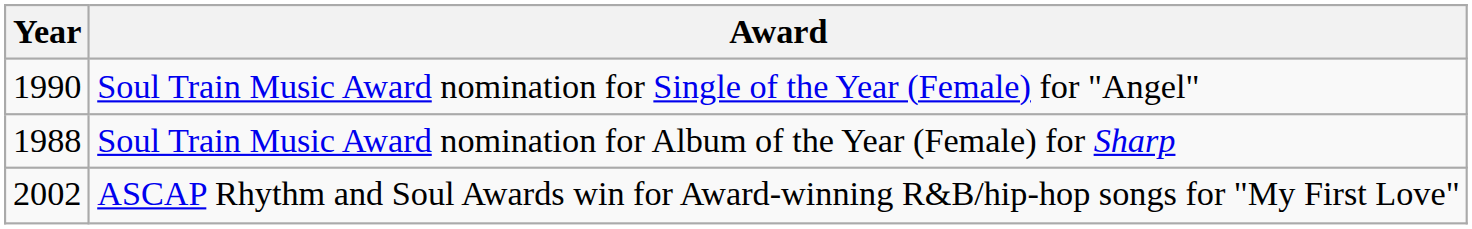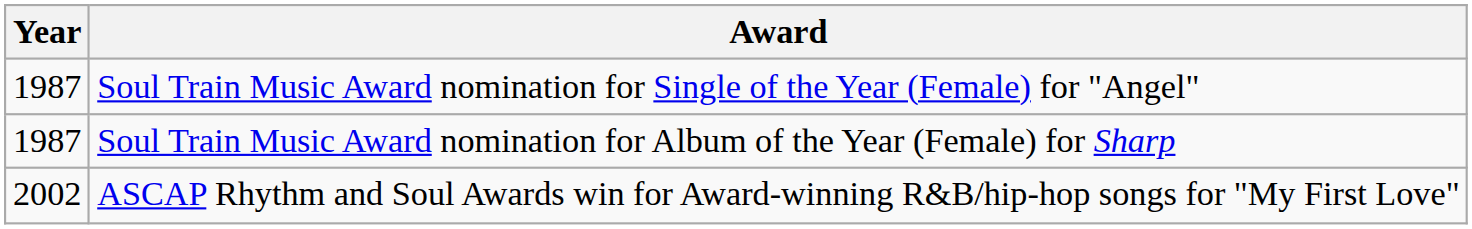(47, 85) 1990 -> (47, 85) 1987
(47, 140) 1988 -> (47, 140) 1987
